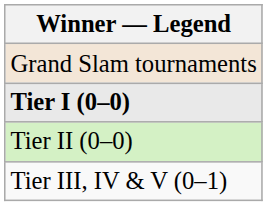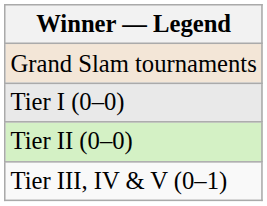(70, 102) bold -> (67, 102) normal
